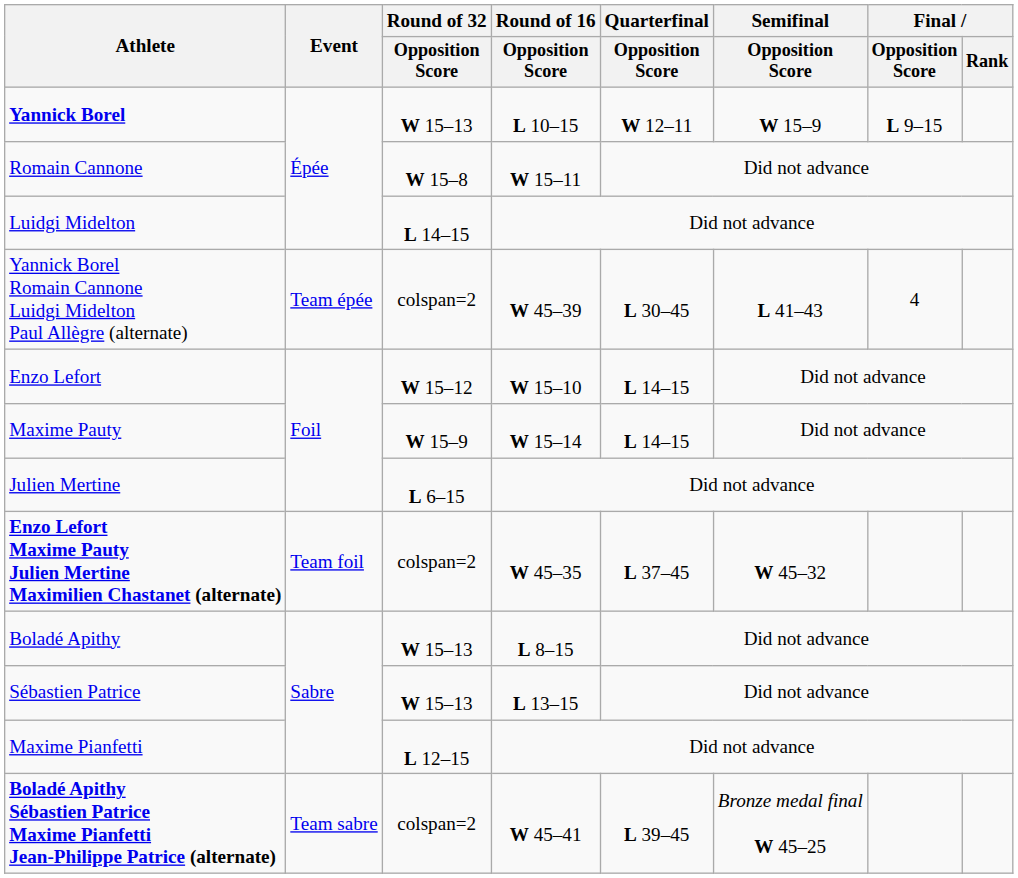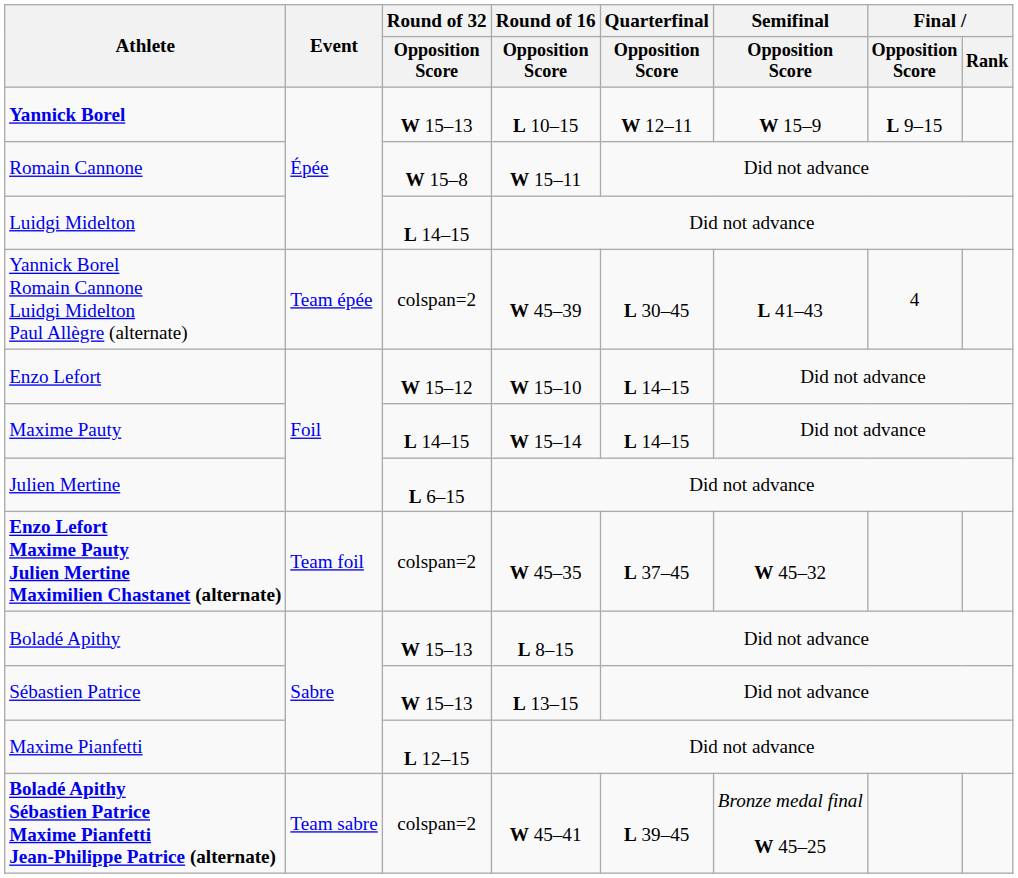(437, 442) W 15–9 -> (437, 442) L 14–15
